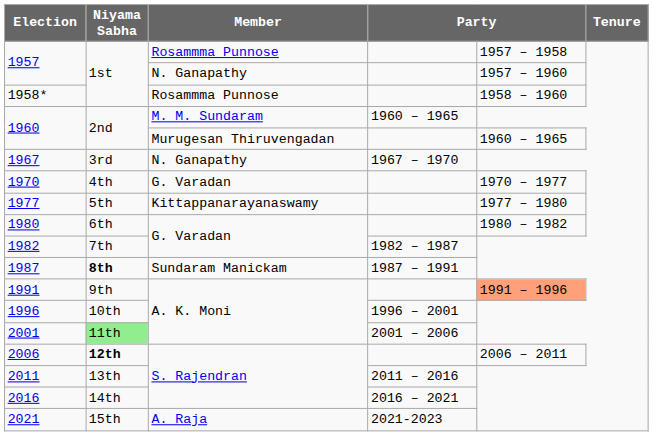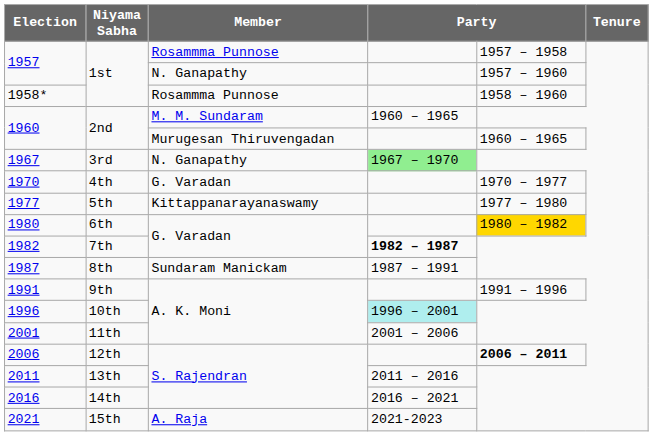(415, 160) no background -> (415, 160) lightgreen background
(524, 225) no background -> (524, 225) gold background
(415, 247) normal -> (415, 247) bold
(101, 268) bold -> (101, 268) normal
(524, 290) lightsalmon background -> (524, 290) no background
(415, 312) no background -> (415, 312) paleturquoise background
(105, 333) lightgreen background -> (105, 333) no background
(105, 355) bold -> (105, 355) normal
(524, 355) normal -> (524, 355) bold
